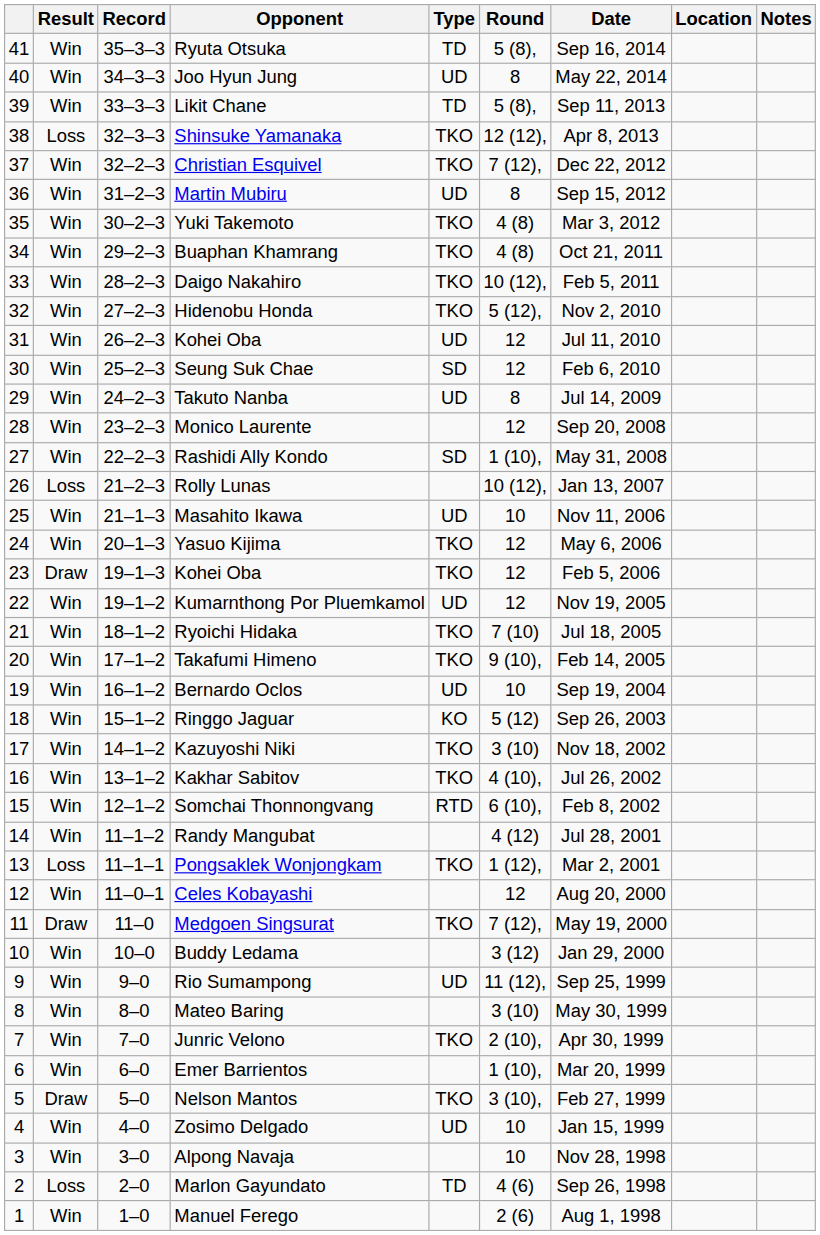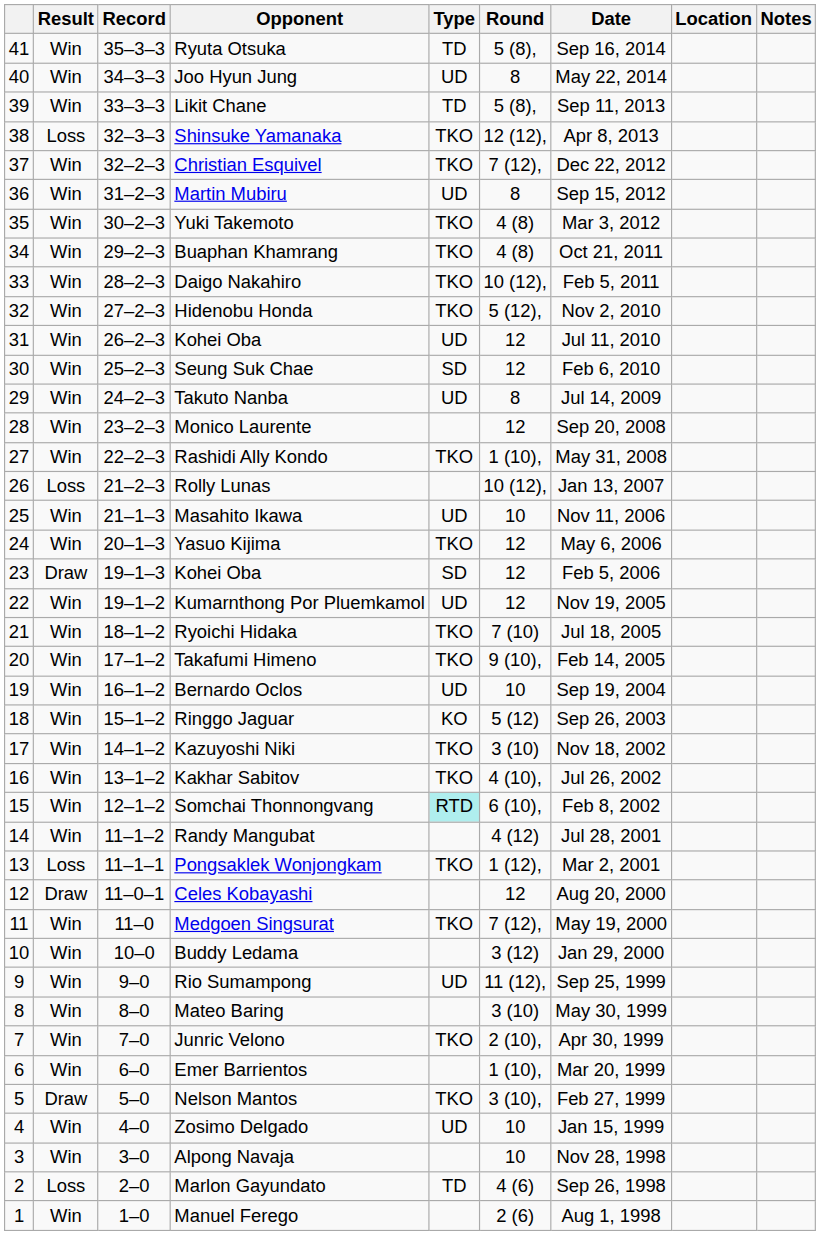(454, 456) SD -> (454, 456) TKO
(454, 573) TKO -> (454, 573) SD
(454, 806) no background -> (454, 806) paleturquoise background
(66, 894) Win -> (66, 894) Draw
(66, 923) Draw -> (66, 923) Win
